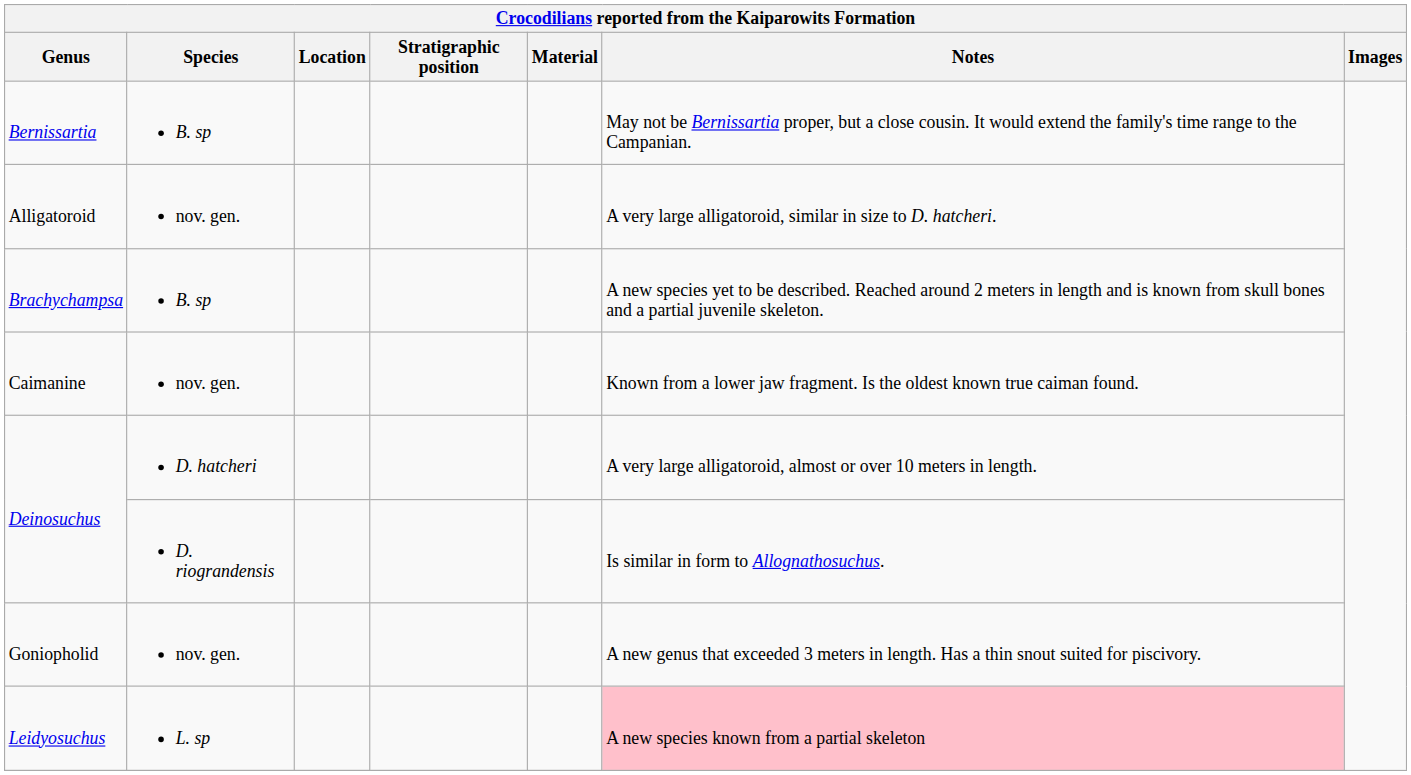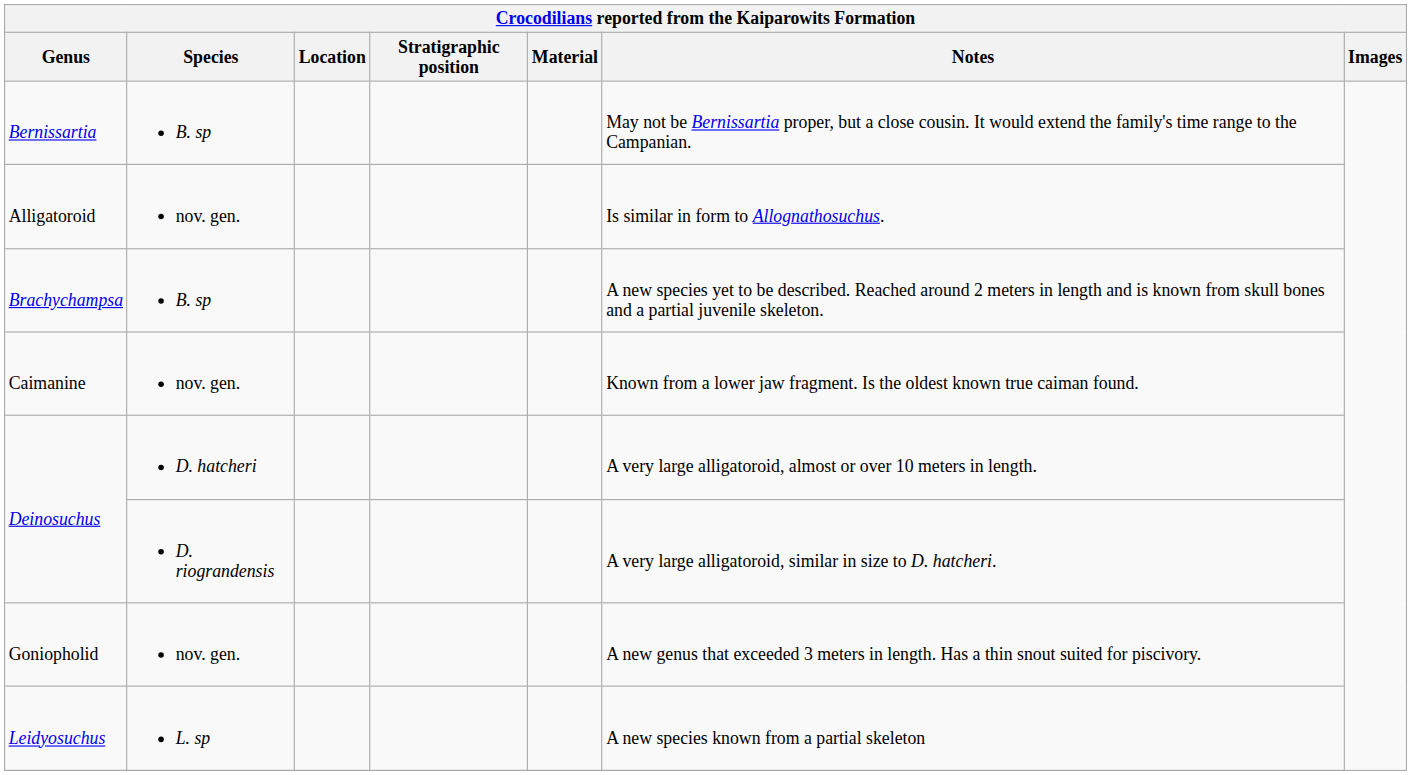(801, 216) A very large alligatoroid, similar in size to D. hatcheri. -> (745, 216) Is similar in form to Allognathosuchus.
(745, 560) Is similar in form to Allognathosuchus. -> (801, 560) A very large alligatoroid, similar in size to D. hatcheri.
(766, 738) pink background -> (766, 738) no background
